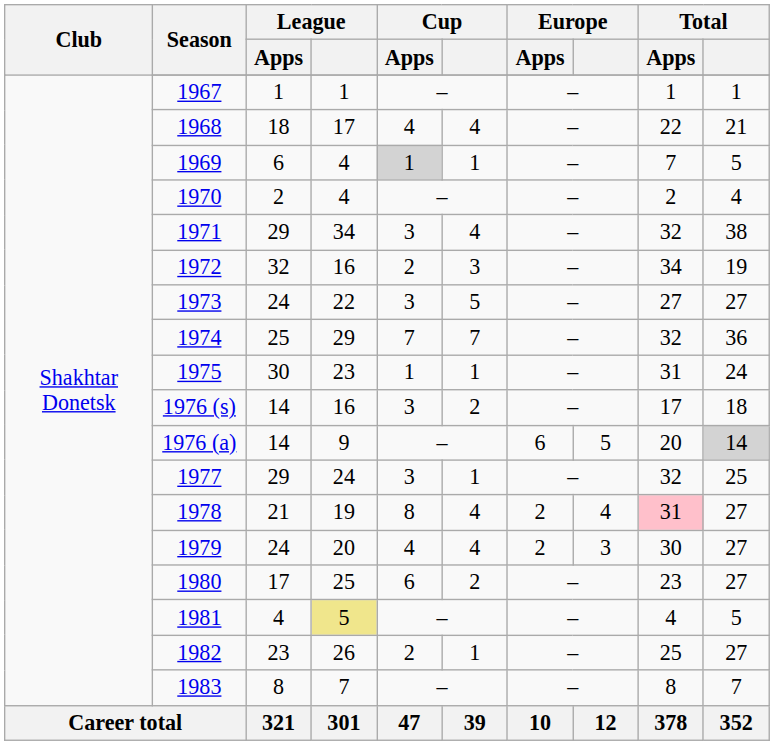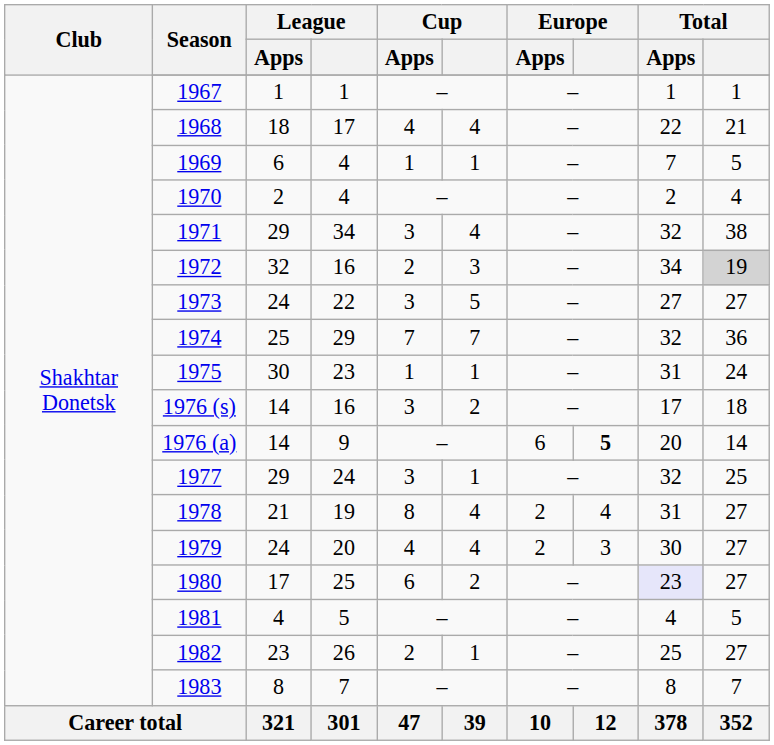(409, 162) lightgrey background -> (409, 162) no background
(736, 267) no background -> (736, 267) lightgrey background
(605, 442) normal -> (605, 442) bold
(736, 442) lightgrey background -> (736, 442) no background
(671, 512) pink background -> (671, 512) no background
(671, 582) no background -> (671, 582) lavender background
(344, 617) khaki background -> (344, 617) no background
